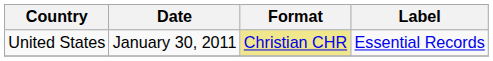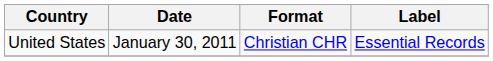(295, 42) khaki background -> (295, 42) no background
